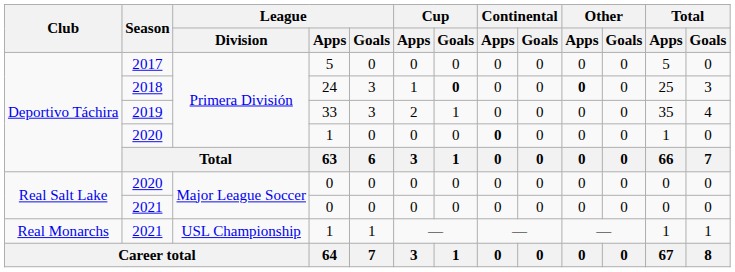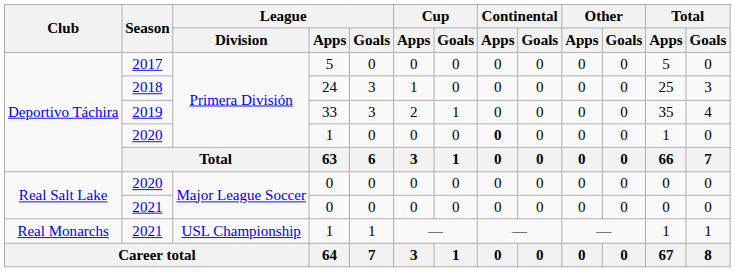(456, 87) bold -> (456, 87) normal
(582, 87) bold -> (582, 87) normal
